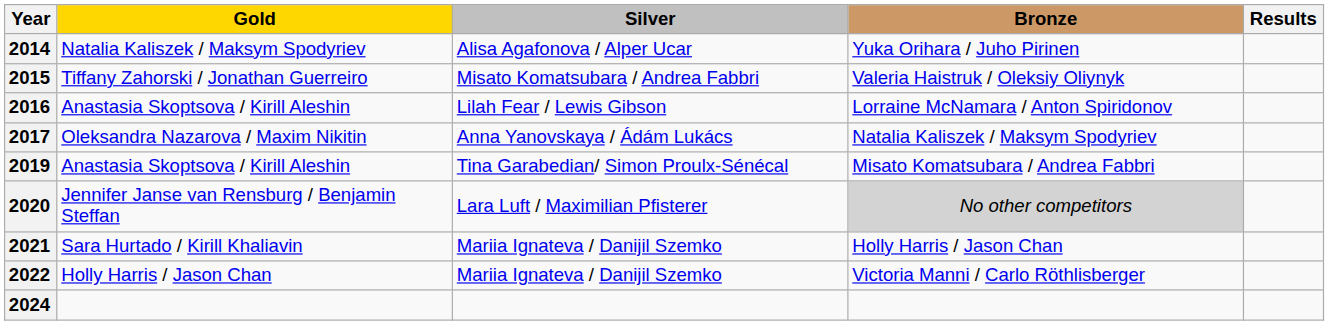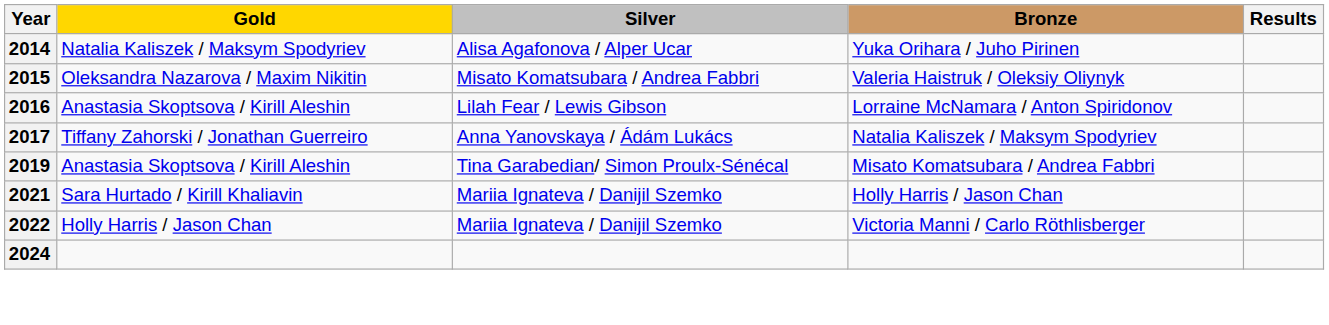(214, 78) Tiffany Zahorski / Jonathan Guerreiro -> (214, 78) Oleksandra Nazarova / Maxim Nikitin
(214, 136) Oleksandra Nazarova / Maxim Nikitin -> (214, 136) Tiffany Zahorski / Jonathan Guerreiro
- row: (30, 206)
